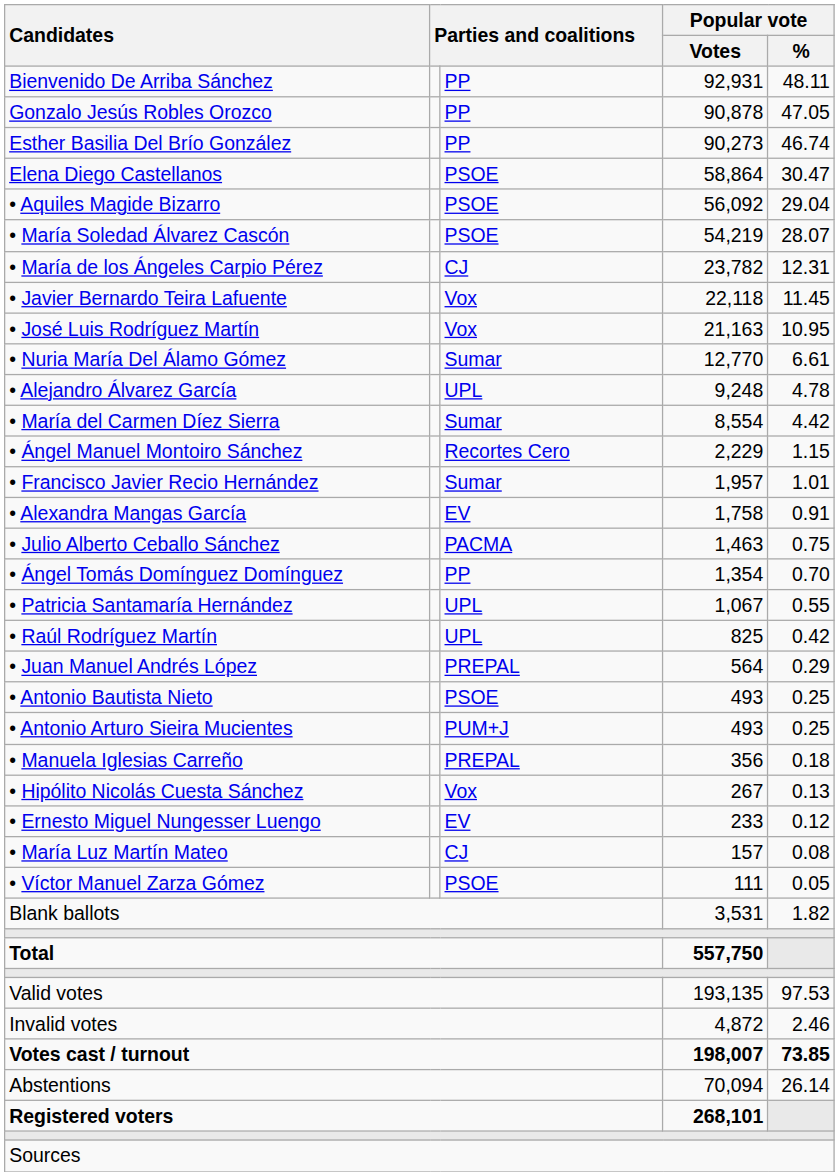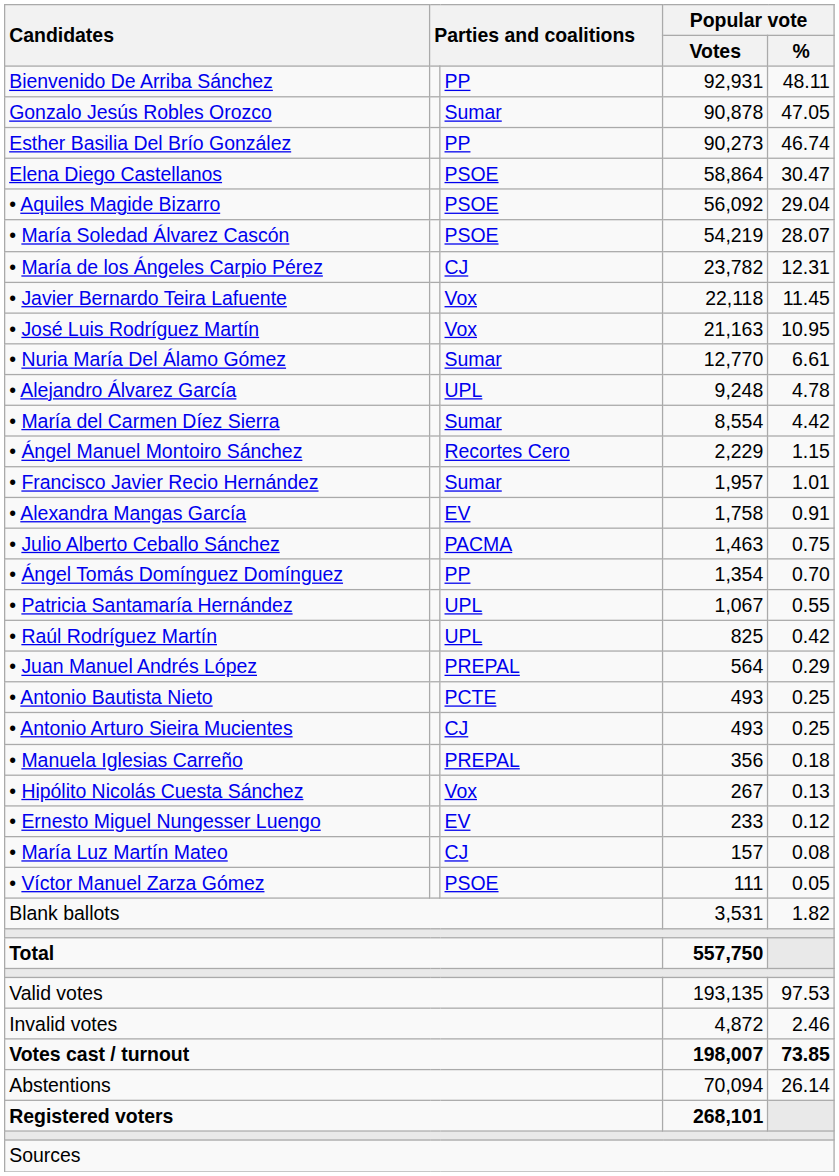(457, 113) PP -> (473, 113) Sumar
(472, 698) PSOE -> (470, 698) PCTE
(477, 729) PUM+J -> (456, 729) CJ
